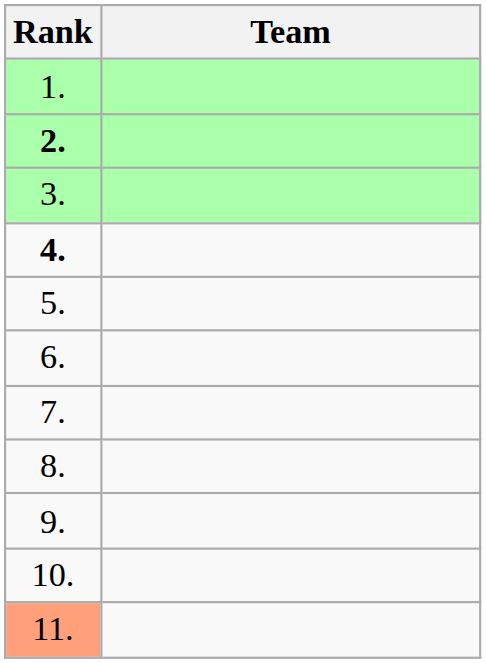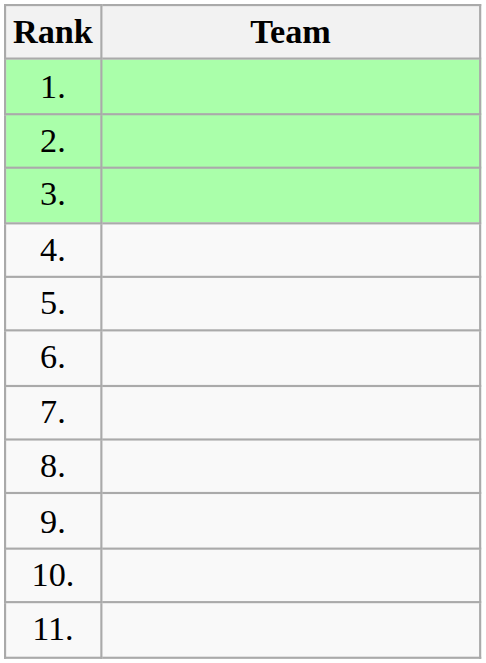(53, 140) bold -> (53, 140) normal
(53, 248) bold -> (53, 248) normal
(53, 628) lightsalmon background -> (53, 628) no background
